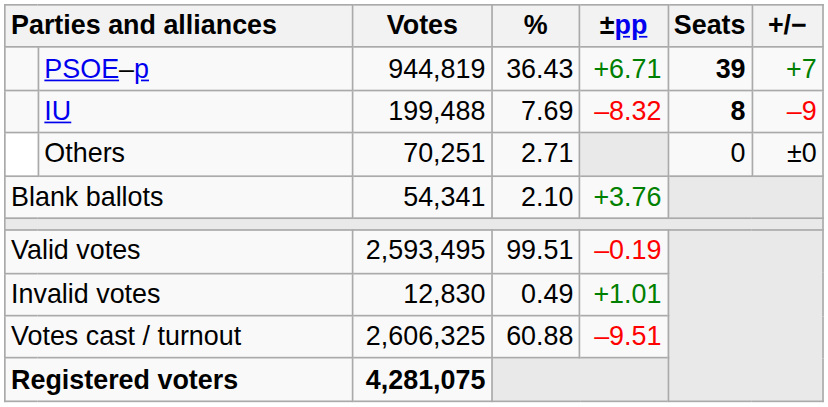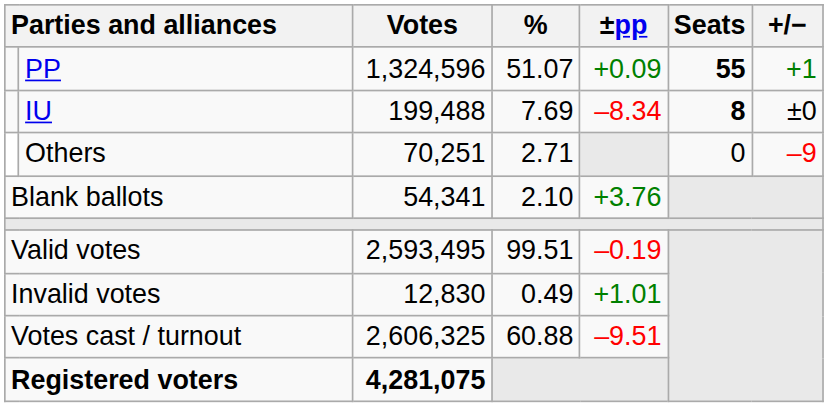+ row: (43, 68)
- row: (97, 68)
(628, 111) –8.32 -> (628, 111) –8.34
(802, 111) –9 -> (802, 111) ±0
(802, 153) ±0 -> (802, 153) –9
